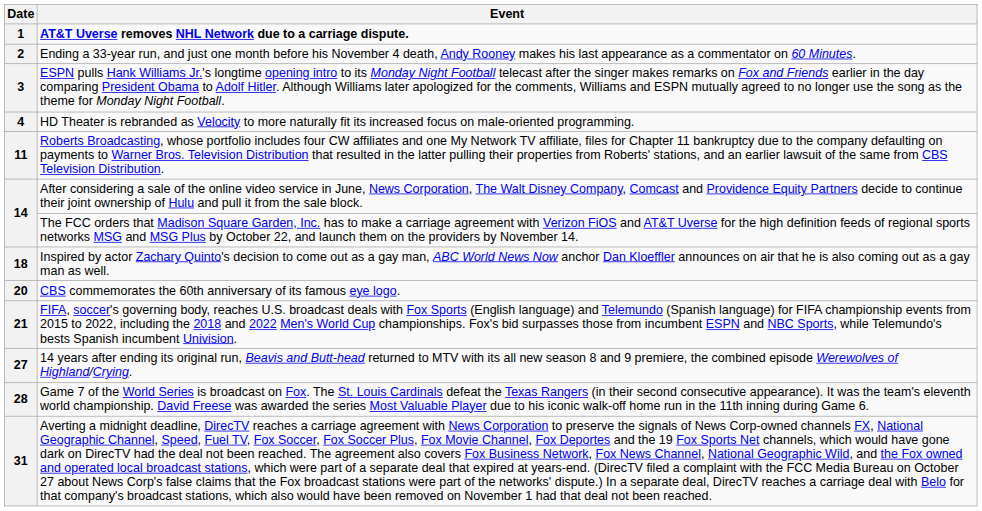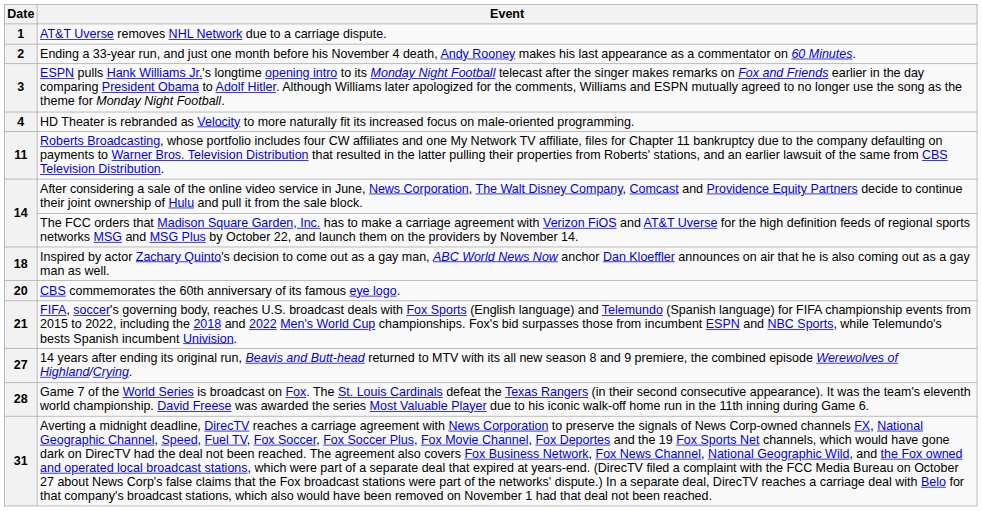(224, 34) bold -> (213, 34) normal
